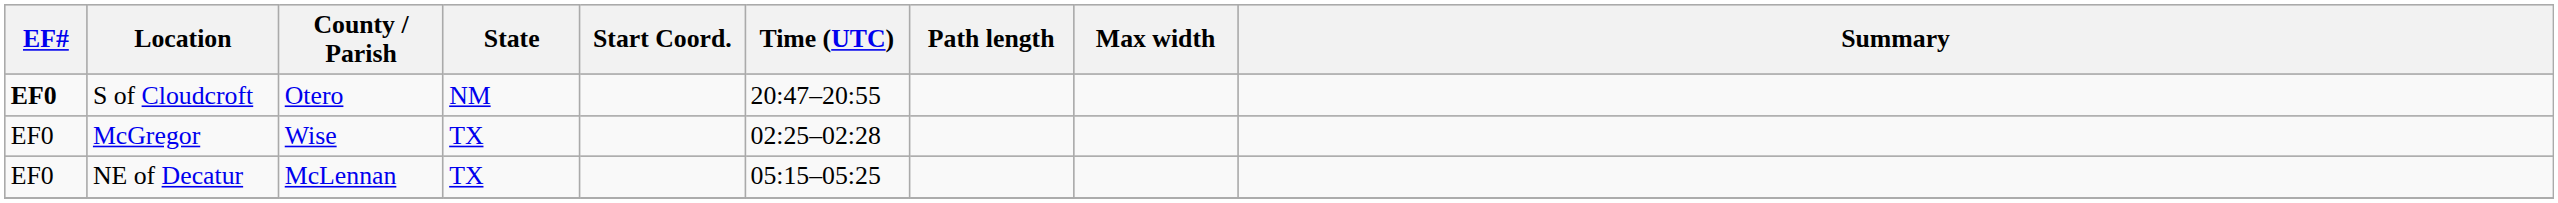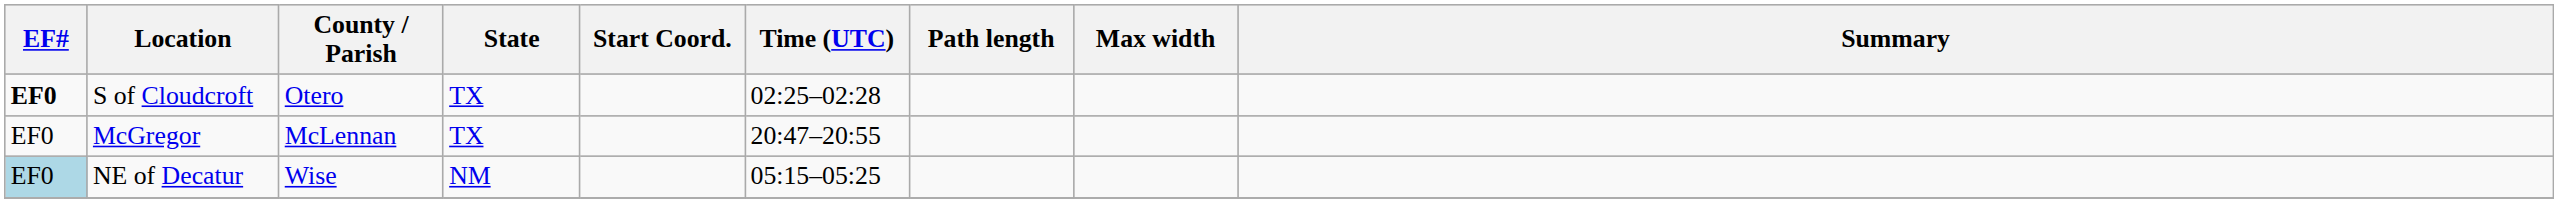(470, 94) NM -> (466, 94) TX
(816, 94) 20:47–20:55 -> (816, 94) 02:25–02:28
(311, 135) Wise -> (341, 135) McLennan
(816, 135) 02:25–02:28 -> (816, 135) 20:47–20:55
(32, 176) no background -> (32, 176) lightblue background
(341, 176) McLennan -> (311, 176) Wise
(466, 176) TX -> (470, 176) NM
